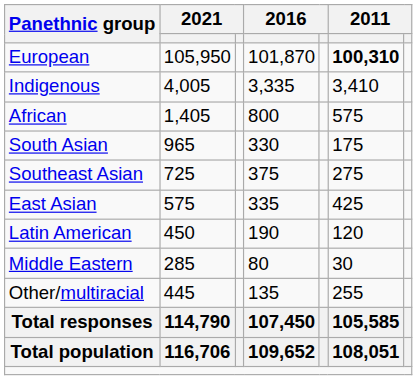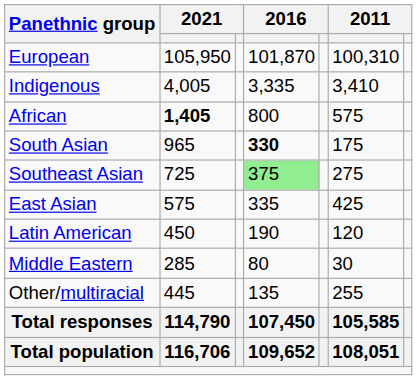(366, 57) bold -> (366, 57) normal
(187, 116) normal -> (187, 116) bold
(264, 145) normal -> (264, 145) bold
(264, 174) no background -> (264, 174) lightgreen background
